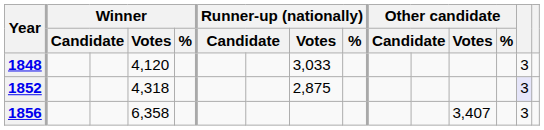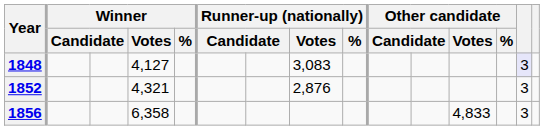(150, 64) 4,120 -> (150, 64) 4,127
(312, 64) 3,033 -> (312, 64) 3,083
(524, 64) no background -> (524, 64) lavender background
(150, 88) 4,318 -> (150, 88) 4,321
(312, 88) 2,875 -> (312, 88) 2,876
(524, 88) lavender background -> (524, 88) no background
(471, 112) 3,407 -> (471, 112) 4,833
